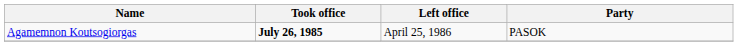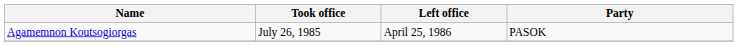(290, 31) bold -> (289, 31) normal
